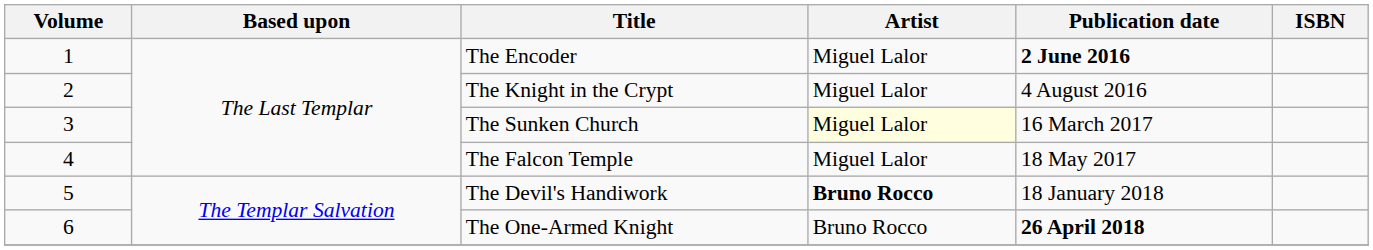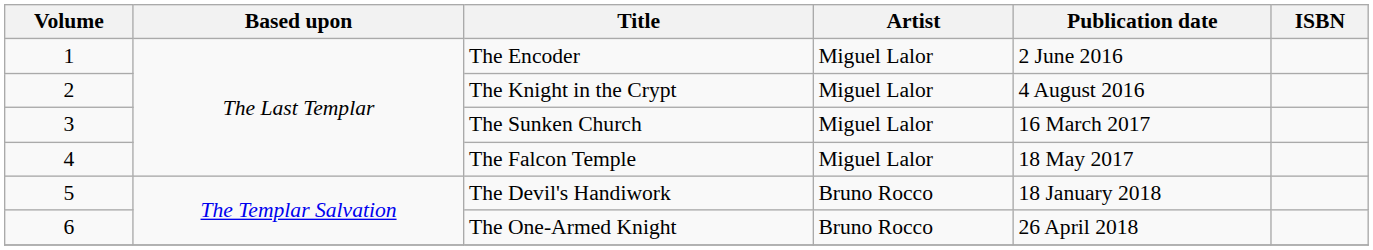(1076, 55) bold -> (1071, 55) normal
(870, 124) lightyellow background -> (876, 124) no background
(873, 192) bold -> (876, 192) normal
(1083, 227) bold -> (1078, 227) normal
